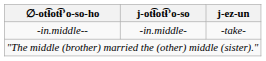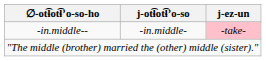(233, 30) no background -> (233, 30) pink background
